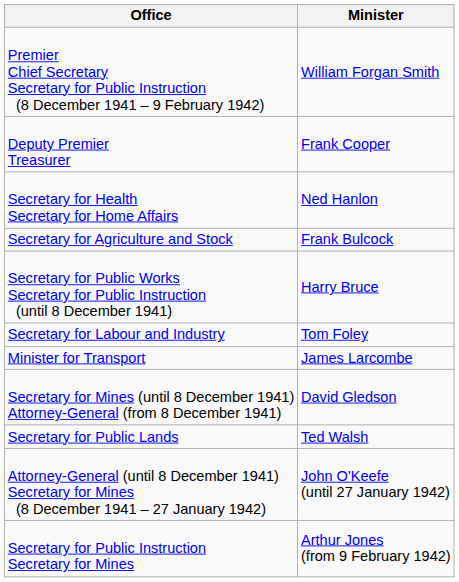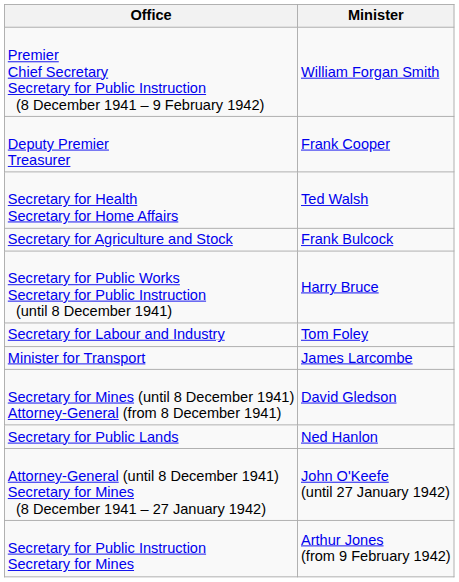(339, 199) Ned Hanlon -> (335, 199) Ted Walsh
(335, 436) Ted Walsh -> (339, 436) Ned Hanlon
